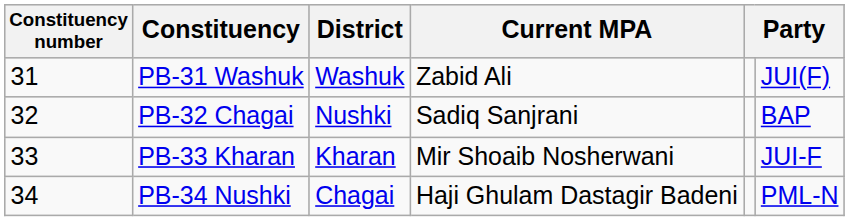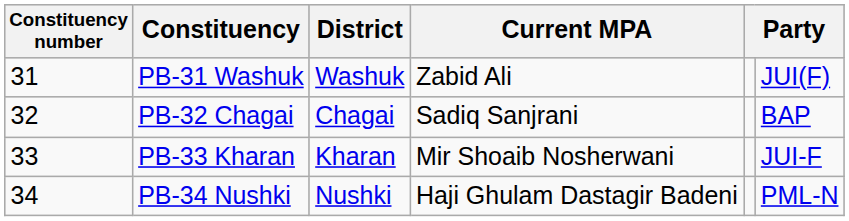(353, 116) Nushki -> (355, 116) Chagai
(355, 195) Chagai -> (353, 195) Nushki
